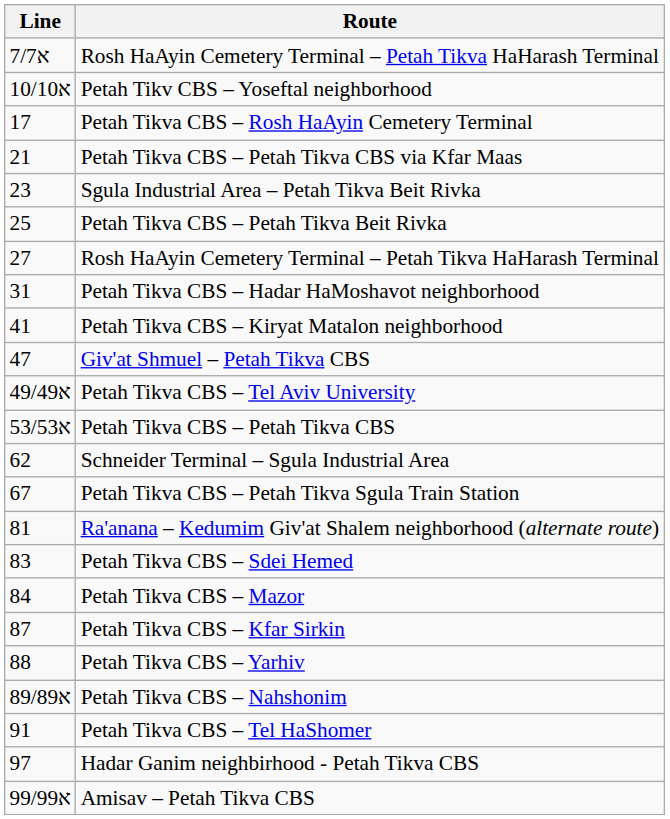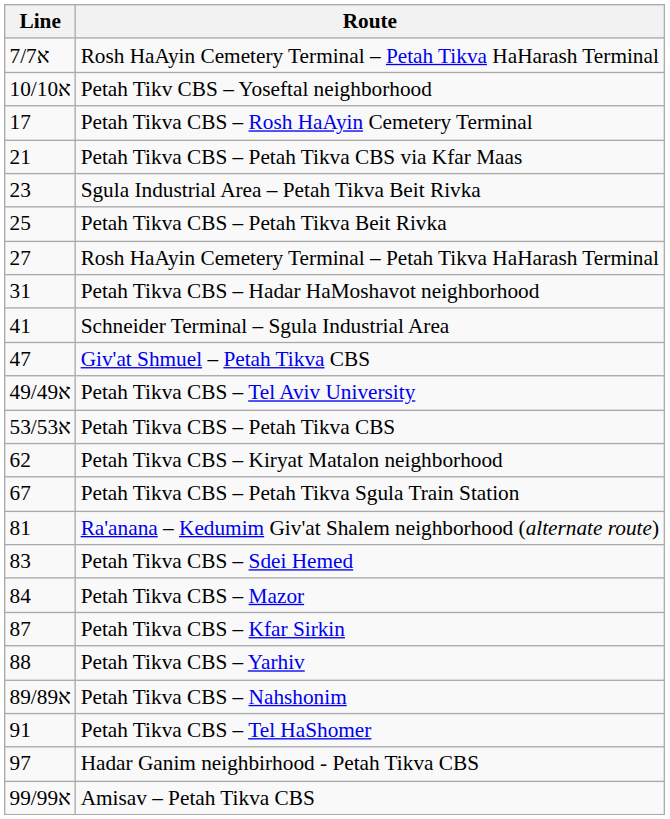(292, 325) Petah Tikva CBS – Kiryat Matalon neighborhood -> (265, 325) Schneider Terminal – Sgula Industrial Area
(265, 460) Schneider Terminal – Sgula Industrial Area -> (292, 460) Petah Tikva CBS – Kiryat Matalon neighborhood
